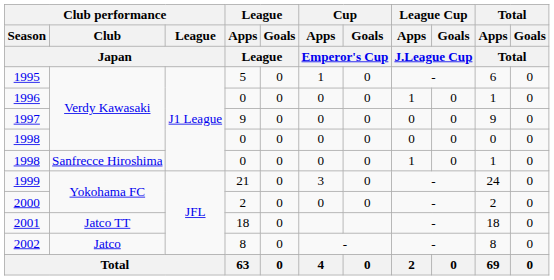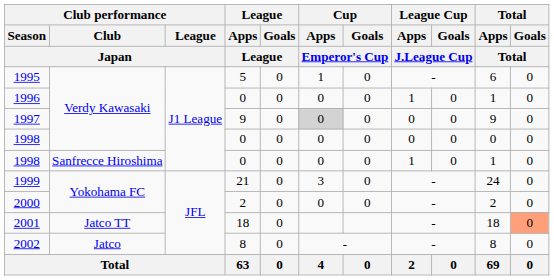(321, 118) no background -> (321, 118) lightgrey background
(530, 222) no background -> (530, 222) lightsalmon background
